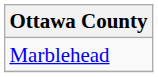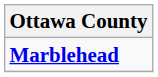(60, 54) normal -> (64, 54) bold
